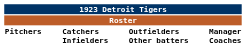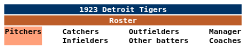(23, 32) no background -> (23, 32) lightsalmon background
